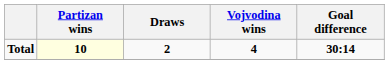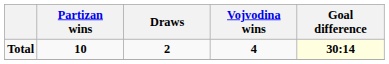(80, 49) lightyellow background -> (80, 49) no background
(341, 49) no background -> (341, 49) lightyellow background
